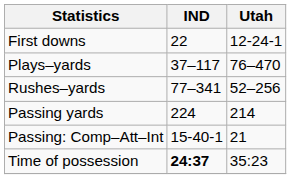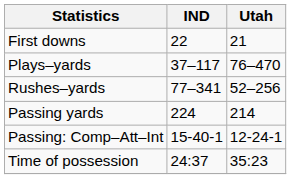(256, 40) 12-24-1 -> (238, 40) 21
(238, 137) 21 -> (256, 137) 12-24-1
(190, 161) bold -> (189, 161) normal
